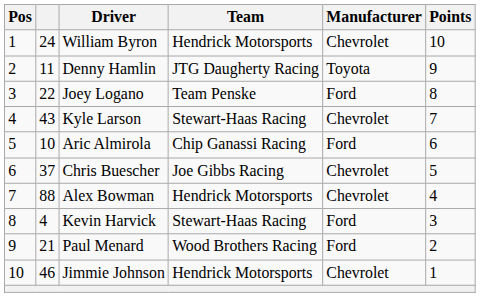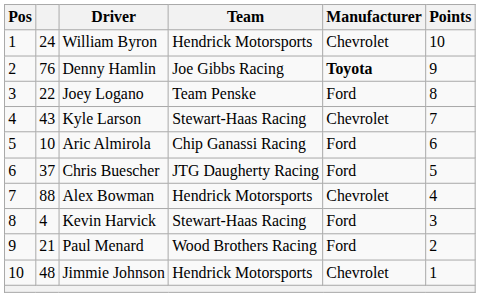(47, 67) 11 -> (47, 67) 76
(246, 67) JTG Daugherty Racing -> (228, 67) Joe Gibbs Racing
(348, 67) normal -> (349, 67) bold
(228, 169) Joe Gibbs Racing -> (246, 169) JTG Daugherty Racing
(358, 169) Chevrolet -> (341, 169) Ford
(47, 271) 46 -> (47, 271) 48
